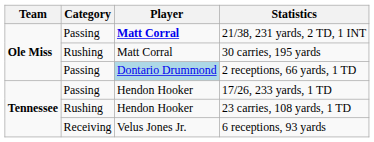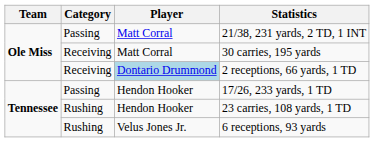(148, 33) bold -> (145, 33) normal
(83, 52) Rushing -> (88, 52) Receiving
(82, 71) Passing -> (88, 71) Receiving
(88, 127) Receiving -> (83, 127) Rushing
